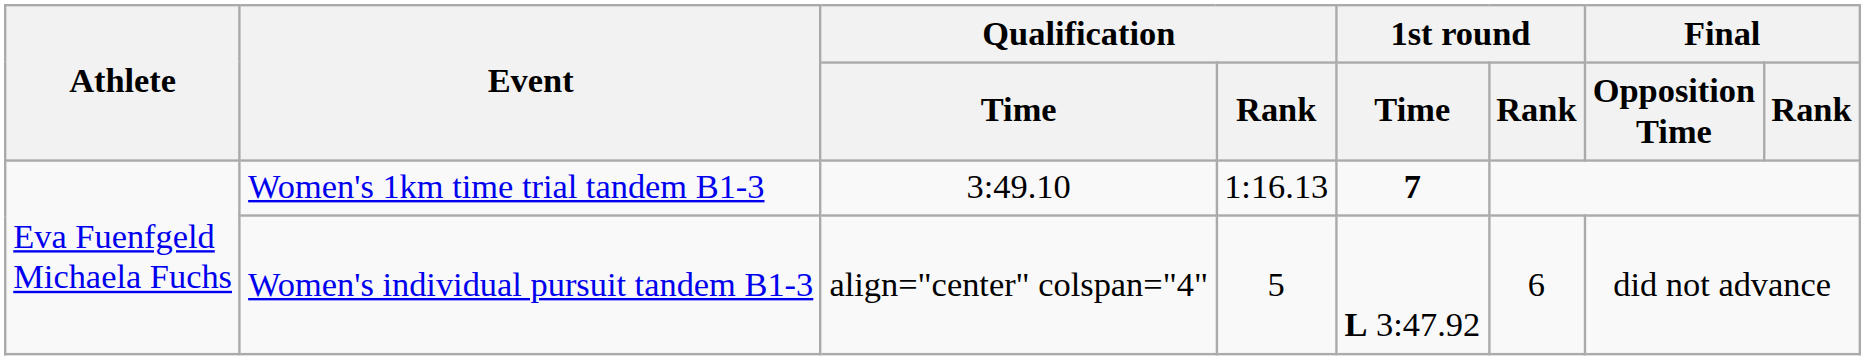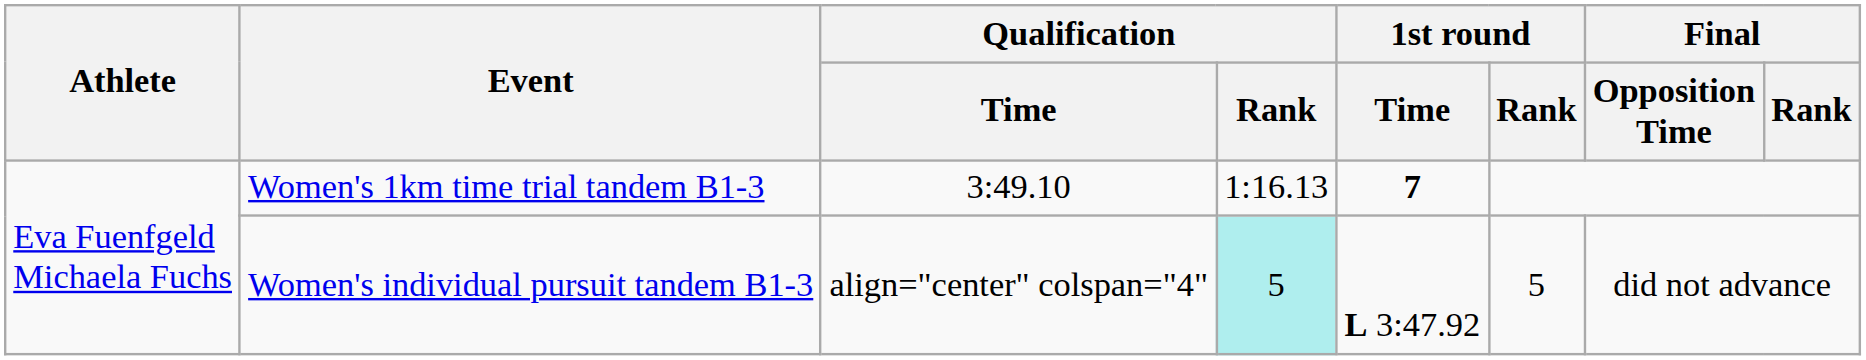(1276, 284) no background -> (1276, 284) paleturquoise background
(1536, 284) 6 -> (1536, 284) 5
